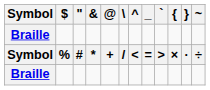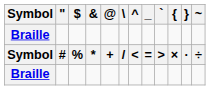columns swapped: (79, 14) <-> (64, 14)
